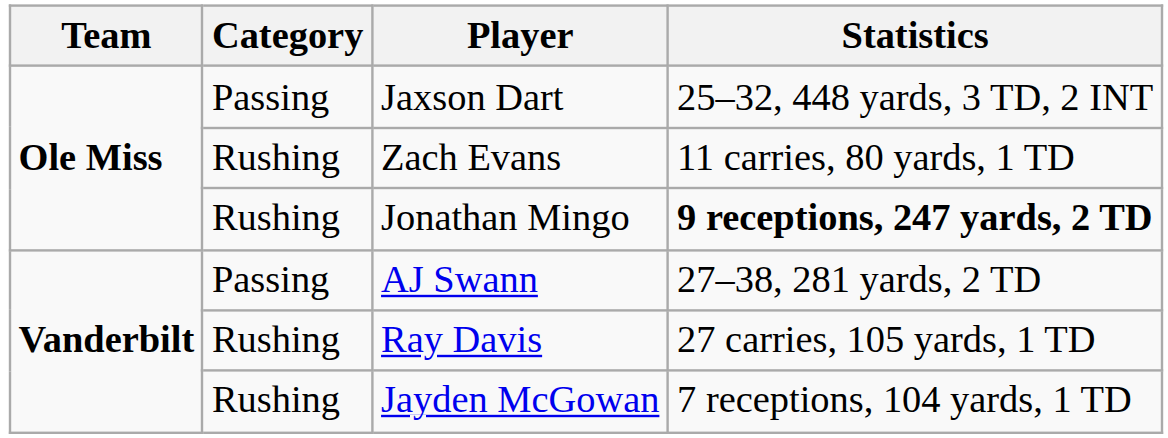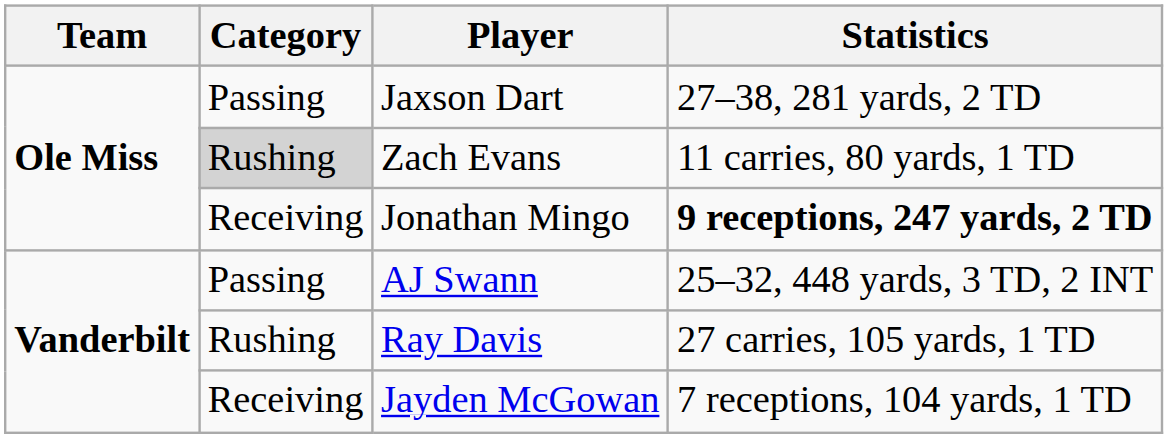(915, 96) 25–32, 448 yards, 3 TD, 2 INT -> (859, 96) 27–38, 281 yards, 2 TD
(276, 157) no background -> (272, 157) lightgrey background
(276, 218) Rushing -> (286, 218) Receiving
(859, 278) 27–38, 281 yards, 2 TD -> (915, 278) 25–32, 448 yards, 3 TD, 2 INT
(276, 400) Rushing -> (286, 400) Receiving
